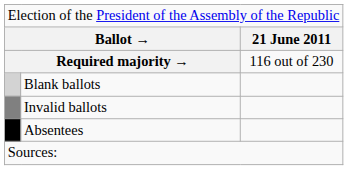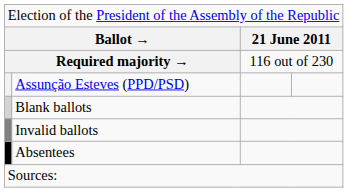+ row: (102, 84)
